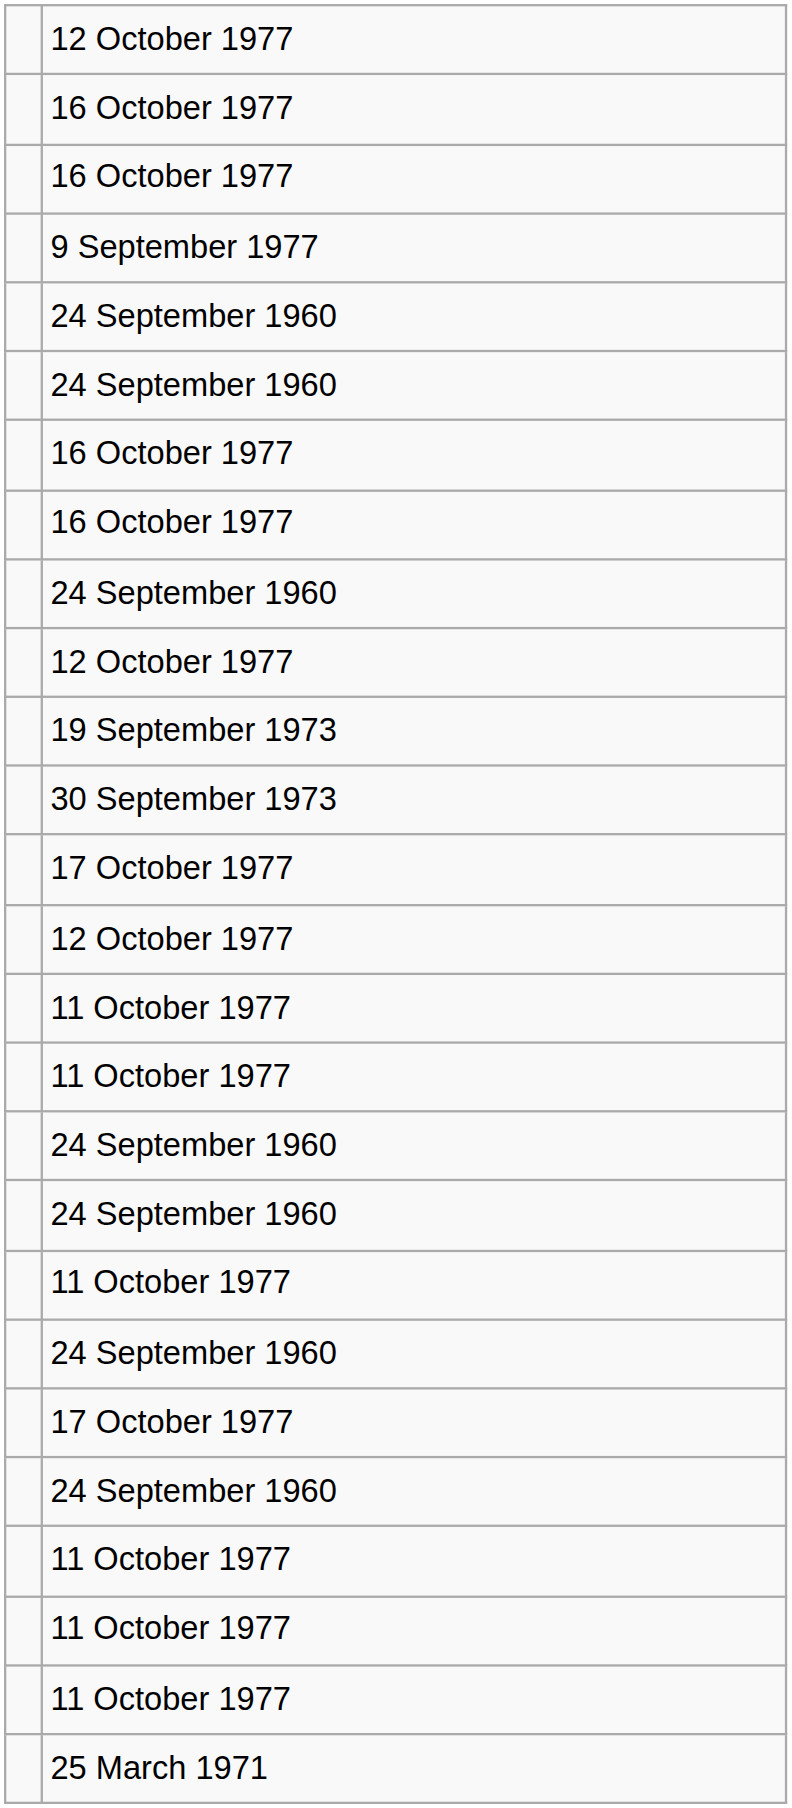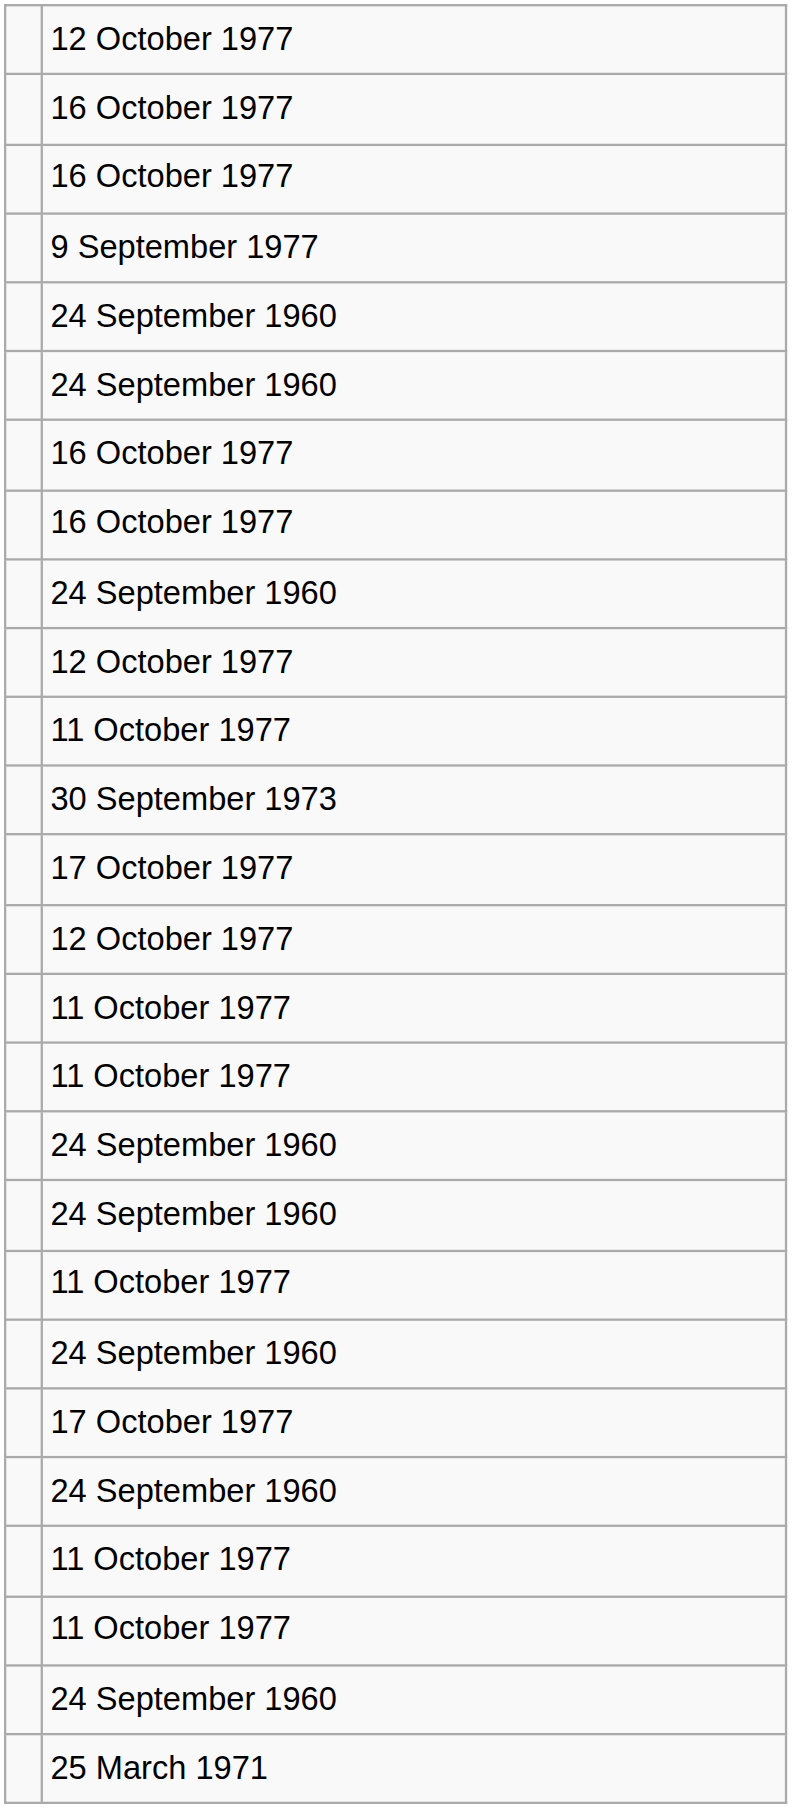(194, 730) 19 September 1973 -> (171, 730) 11 October 1977
(171, 1698) 11 October 1977 -> (194, 1698) 24 September 1960
